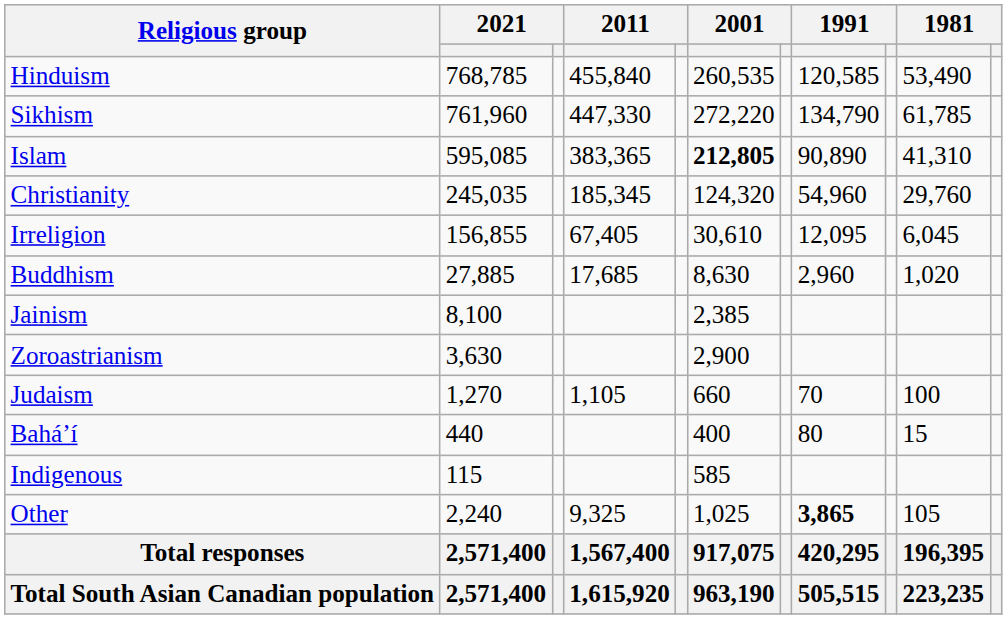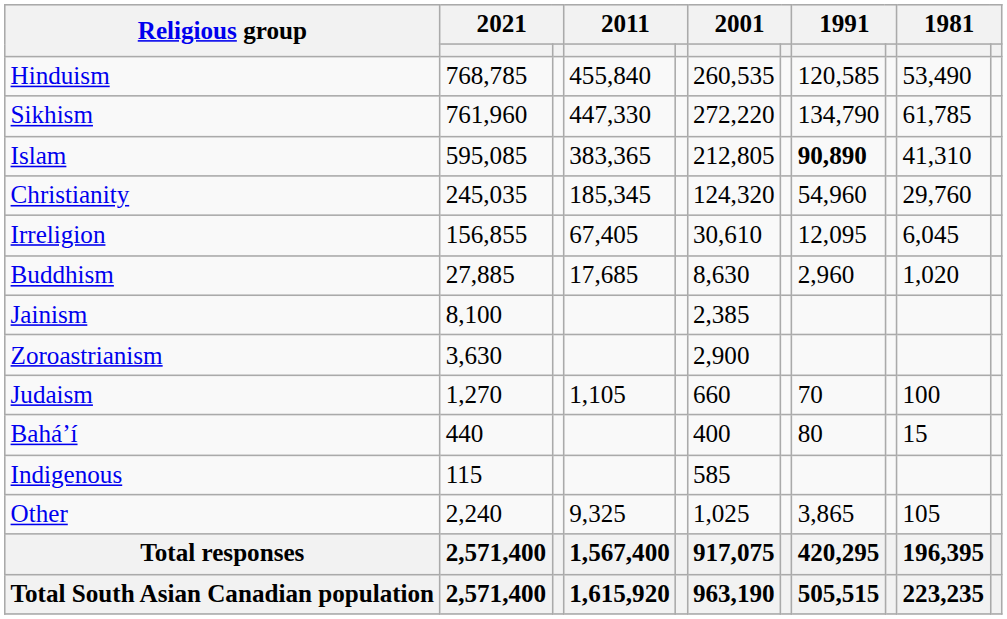(734, 155) bold -> (734, 155) normal
(832, 155) normal -> (832, 155) bold
(826, 514) bold -> (826, 514) normal
